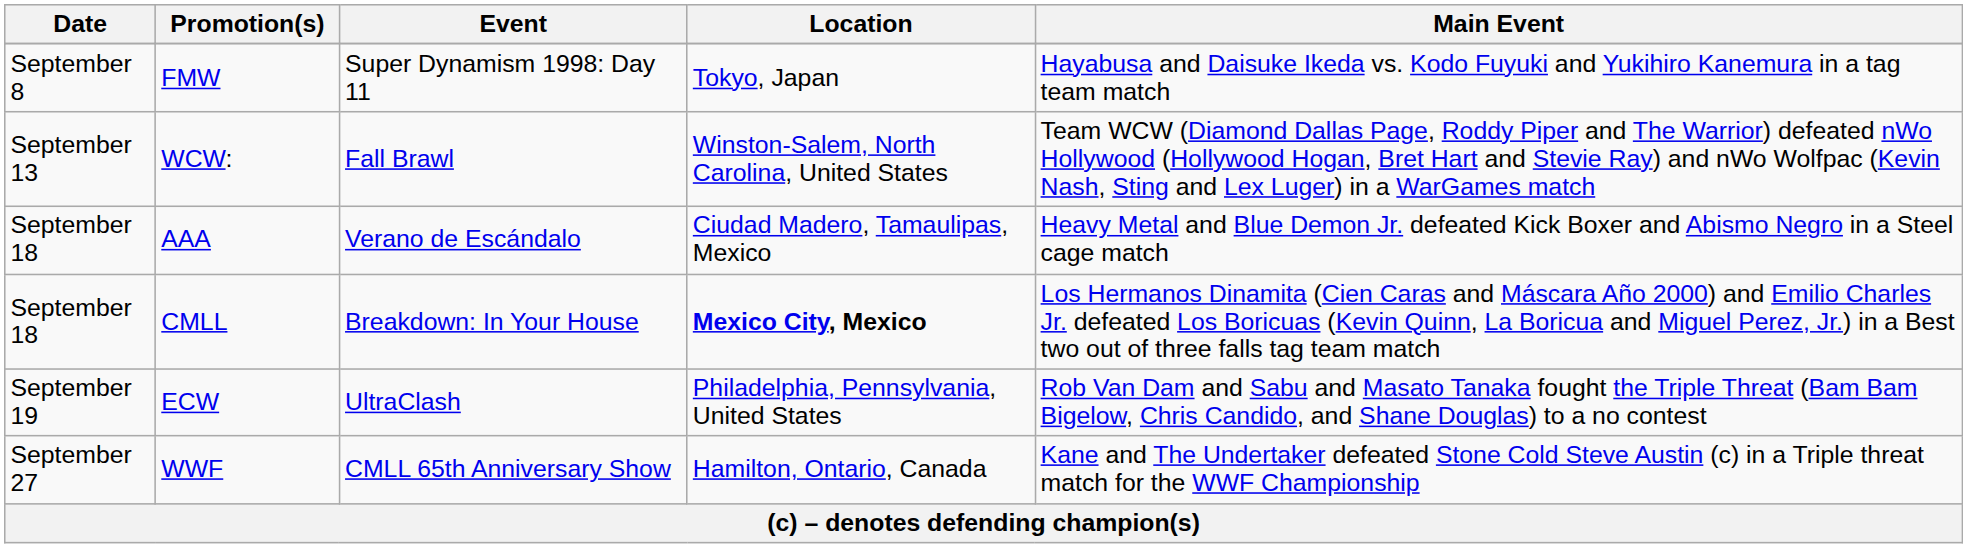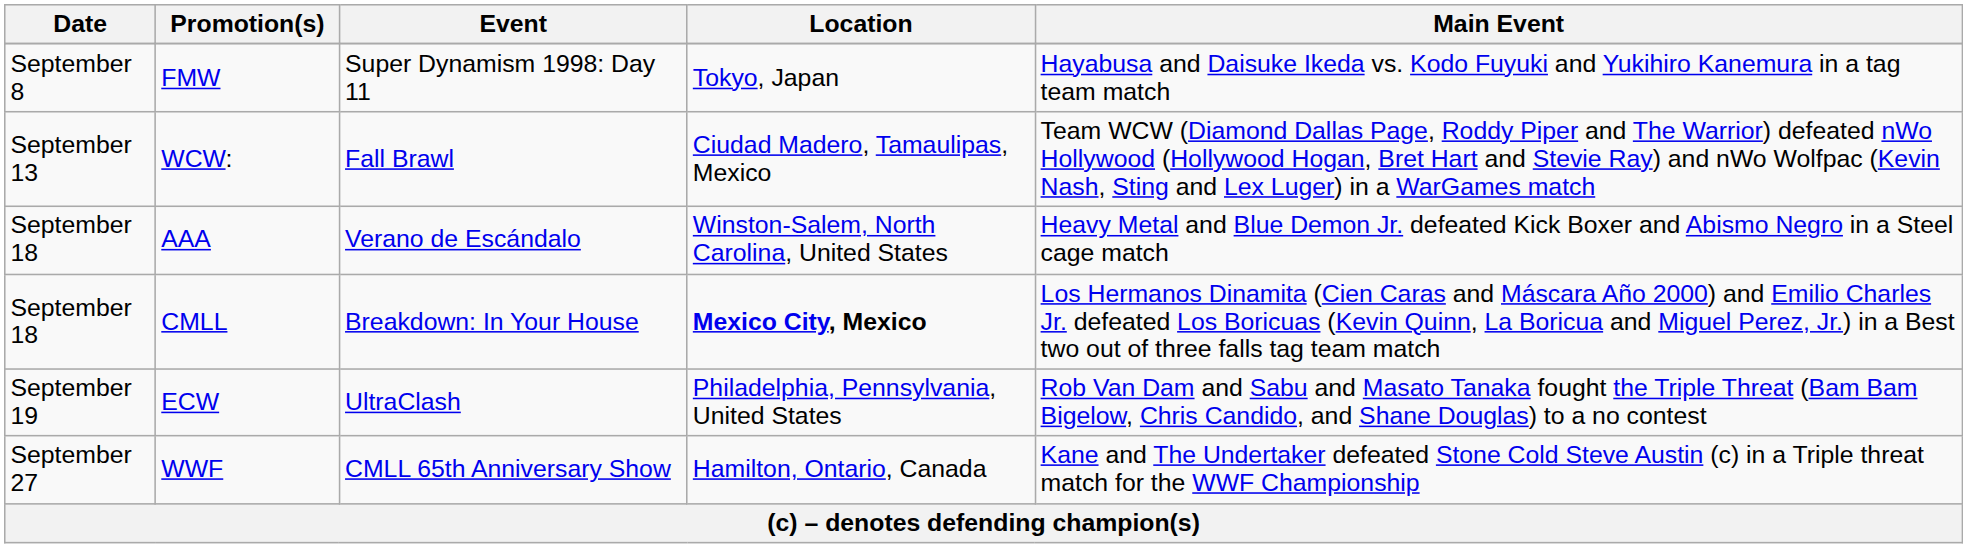(820, 158) Winston-Salem, North Carolina, United States -> (850, 158) Ciudad Madero, Tamaulipas, Mexico
(850, 239) Ciudad Madero, Tamaulipas, Mexico -> (820, 239) Winston-Salem, North Carolina, United States
